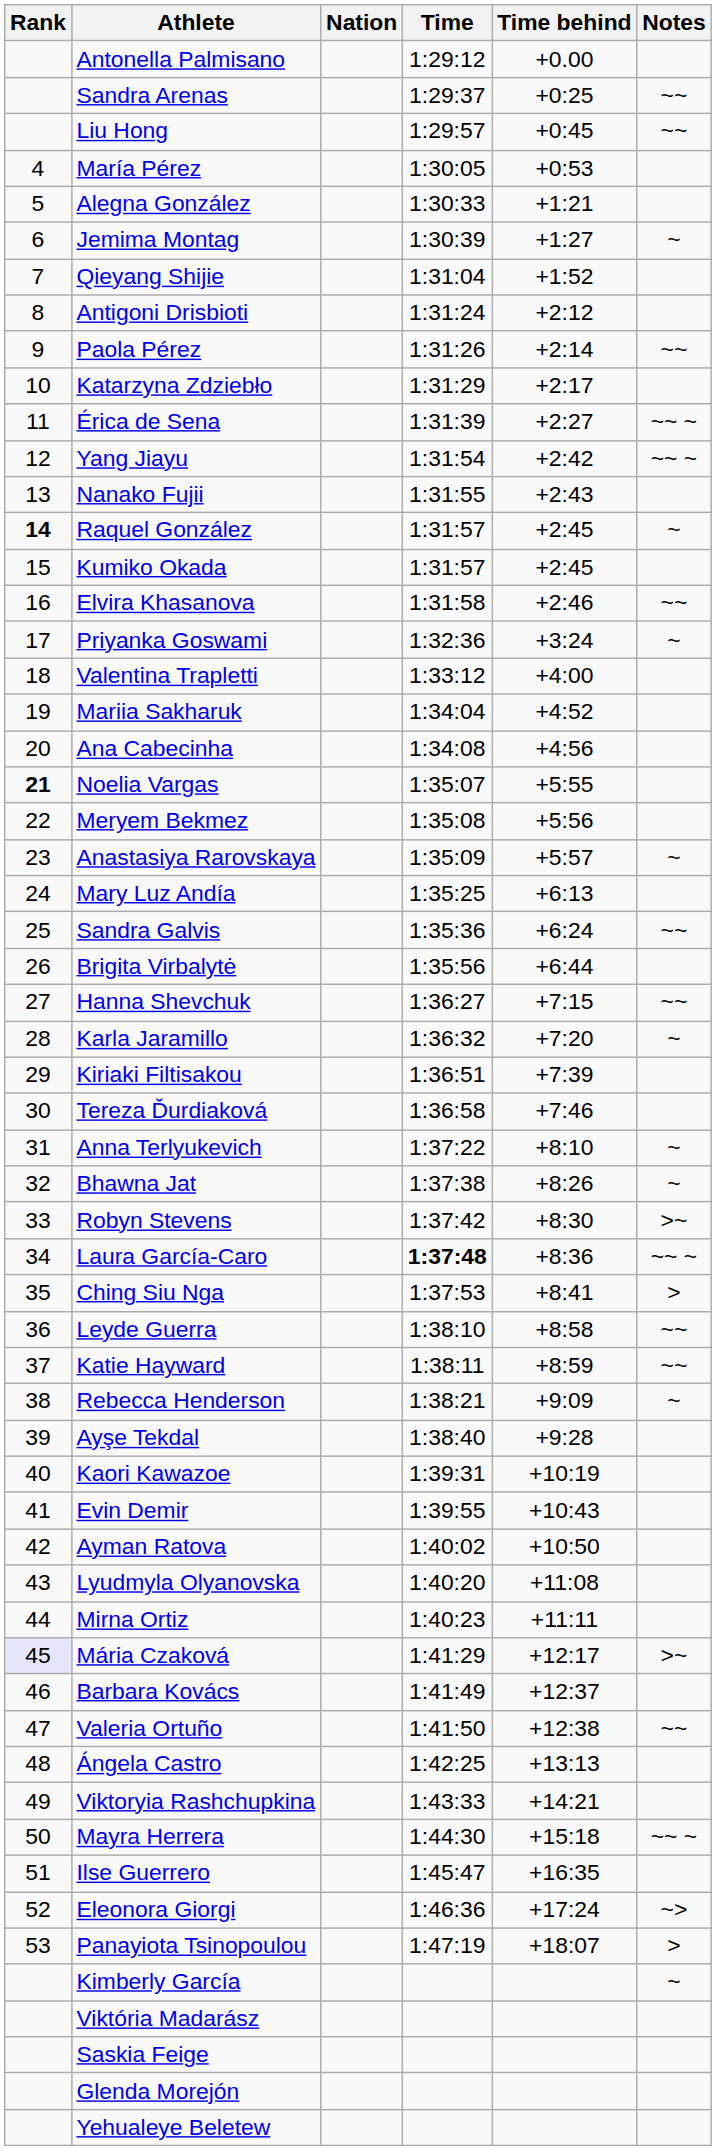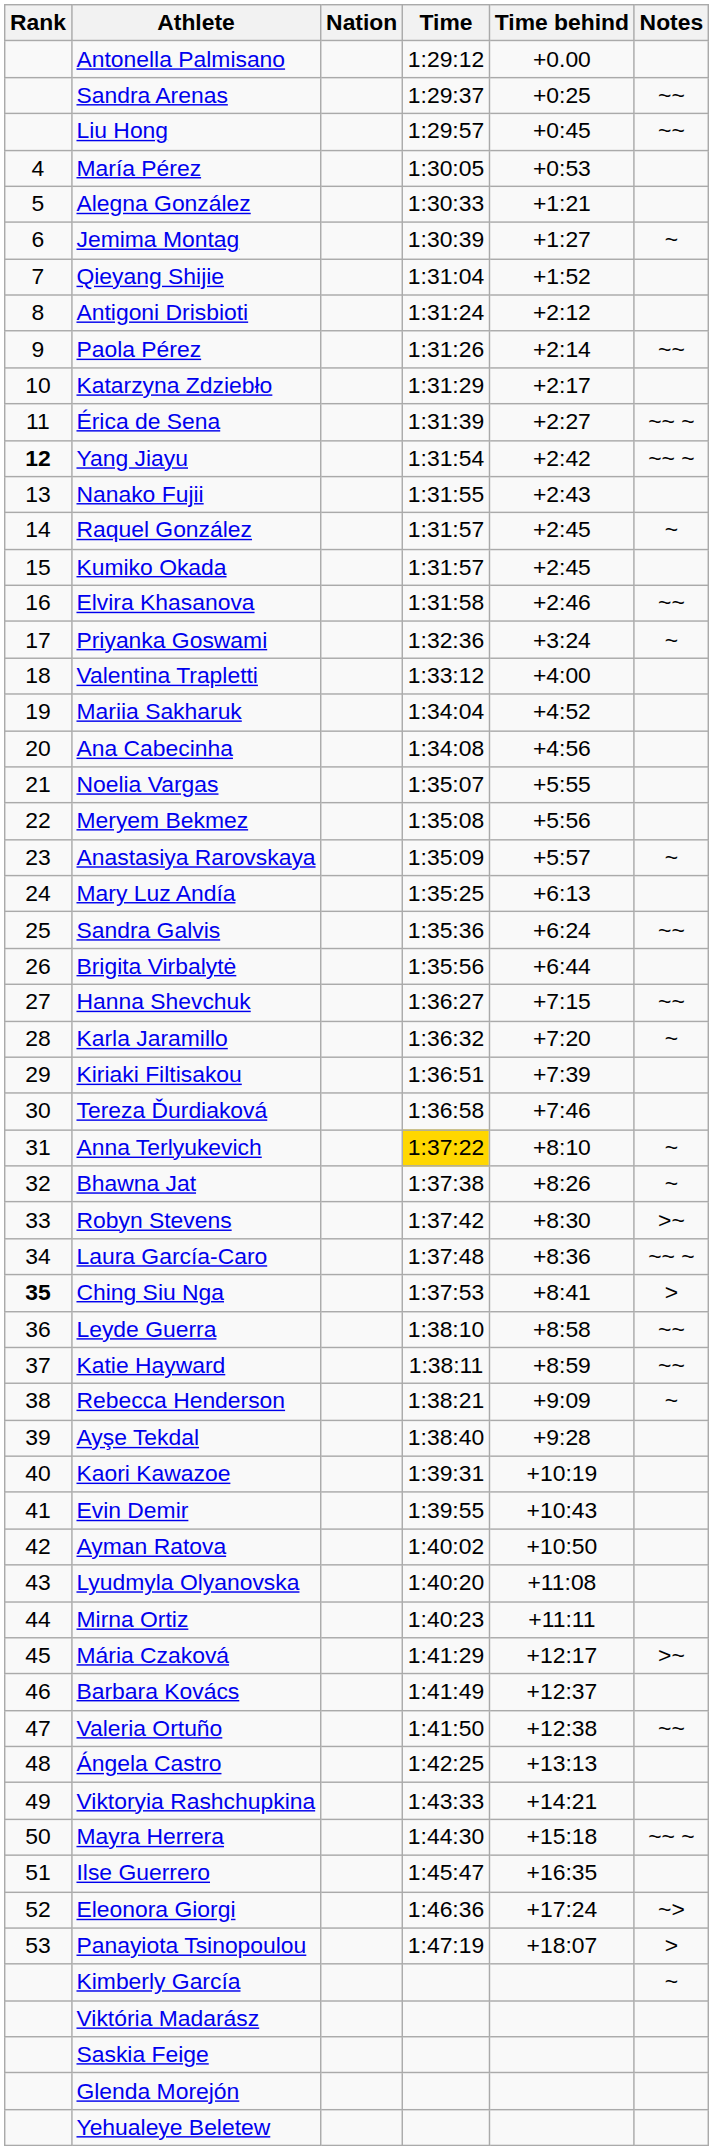(38, 458) normal -> (38, 458) bold
(38, 530) bold -> (38, 530) normal
(38, 784) bold -> (38, 784) normal
(447, 1147) no background -> (446, 1147) gold background
(447, 1256) bold -> (446, 1256) normal
(38, 1292) normal -> (38, 1292) bold
(38, 1655) lavender background -> (38, 1655) no background
